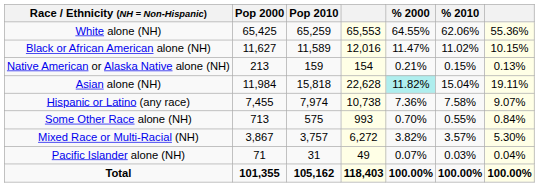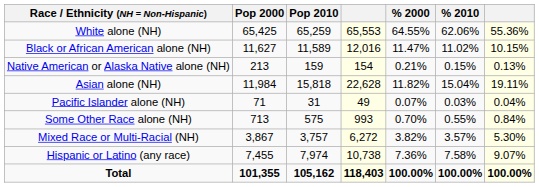(411, 84) paleturquoise background -> (411, 84) no background
rows swapped: (118, 155) <-> (118, 102)
